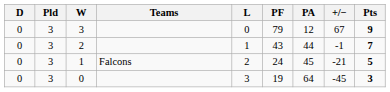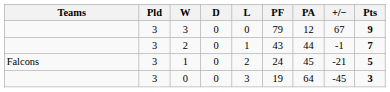columns swapped: (164, 12) <-> (20, 12)
